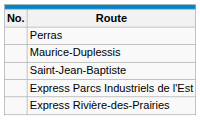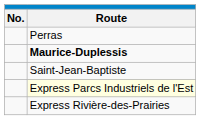(75, 53) normal -> (79, 53) bold
(112, 88) no background -> (112, 88) lightyellow background
